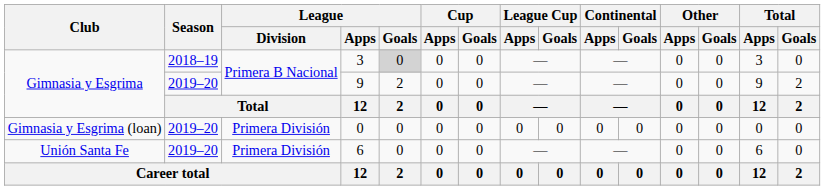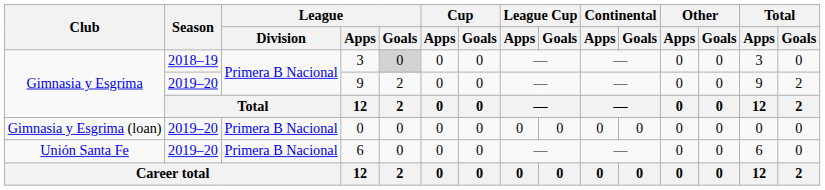(281, 128) Primera División -> (281, 128) Primera B Nacional
(281, 151) Primera División -> (281, 151) Primera B Nacional
